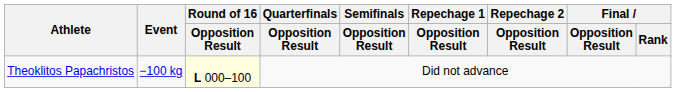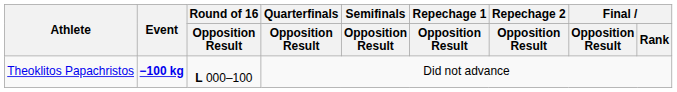(161, 72) normal -> (162, 72) bold
(223, 79) lightyellow background -> (224, 79) no background
